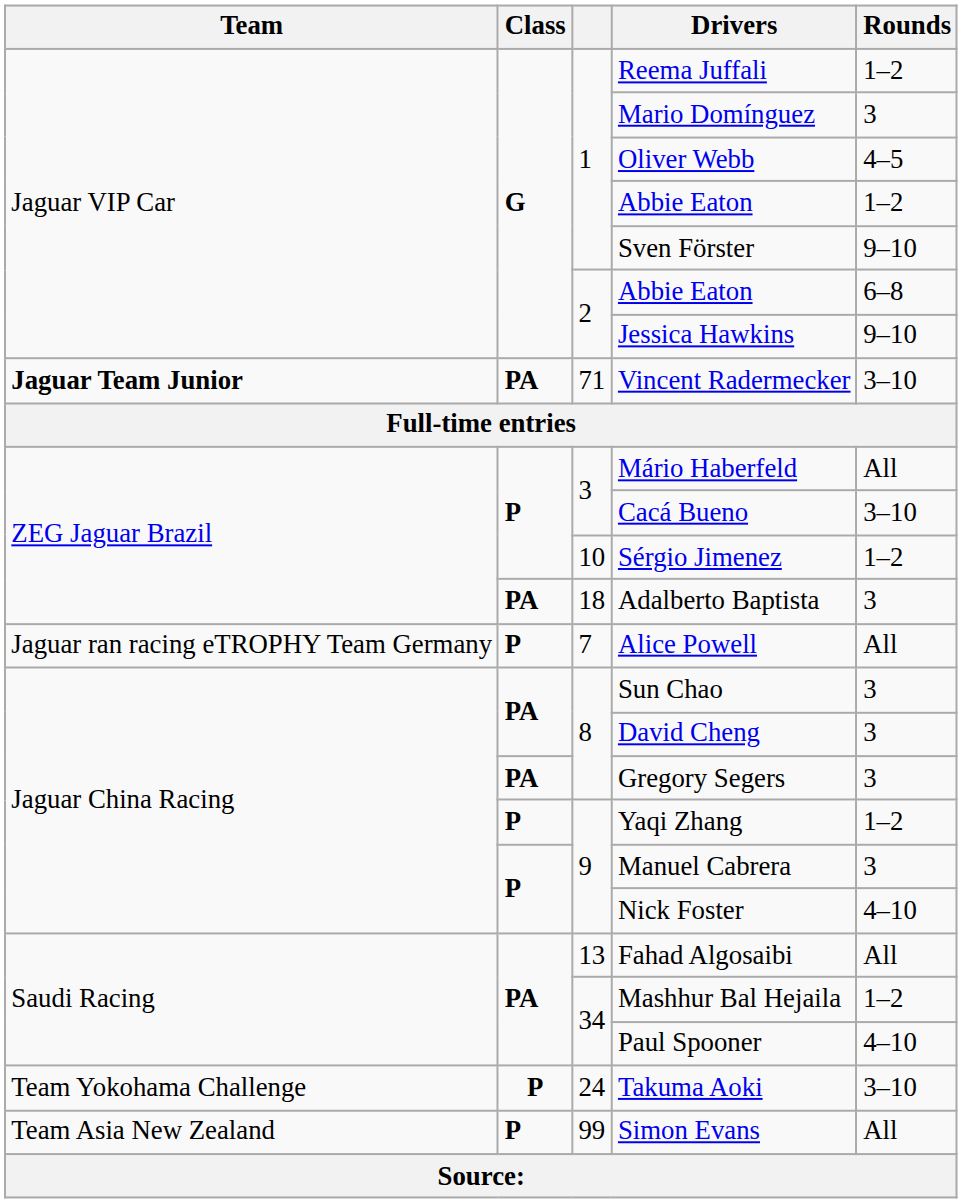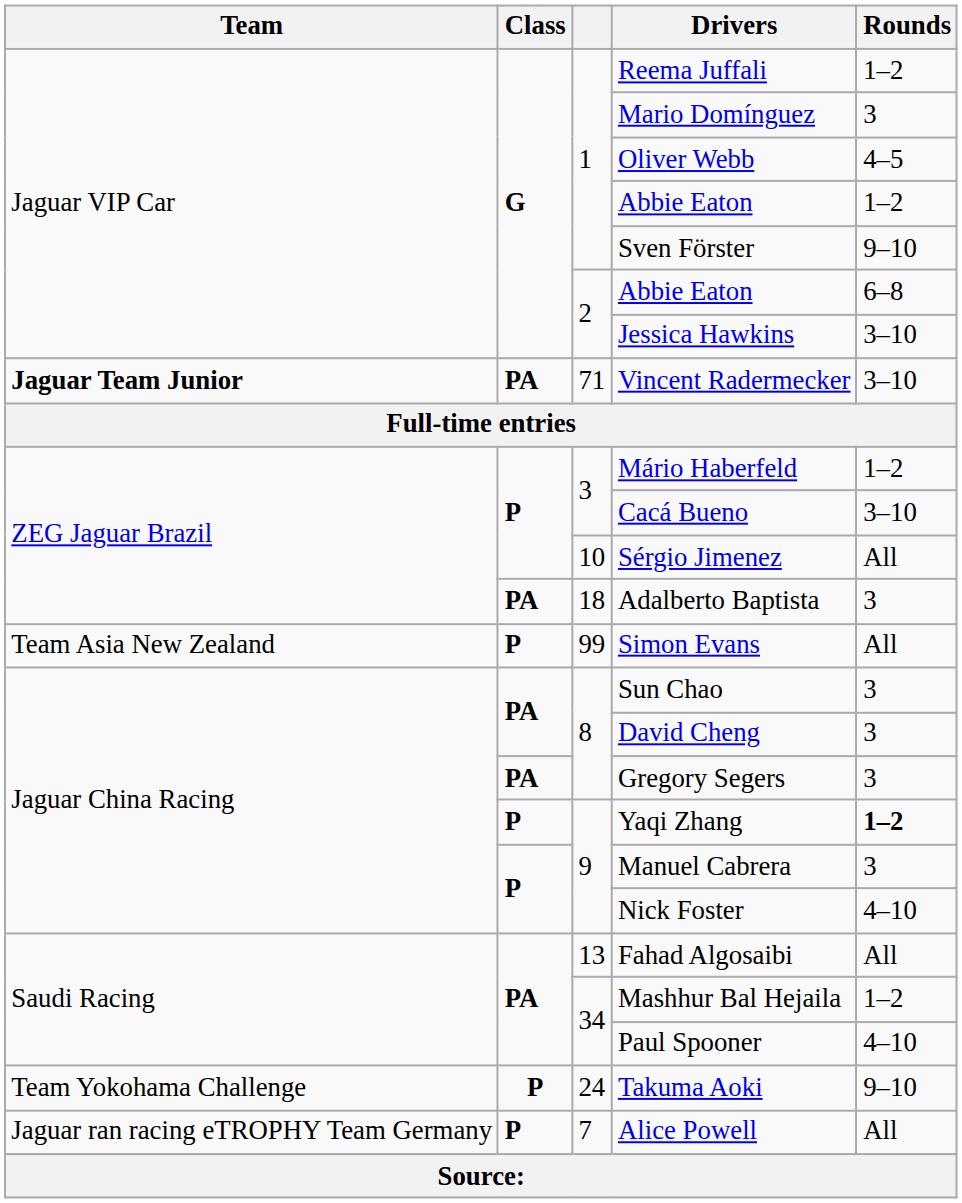(890, 335) 9–10 -> (890, 335) 3–10
(880, 468) All -> (883, 468) 1–2
(883, 556) 1–2 -> (880, 556) All
rows swapped: (585, 645) <-> (592, 1131)
(883, 822) normal -> (883, 822) bold
(890, 1087) 3–10 -> (890, 1087) 9–10
